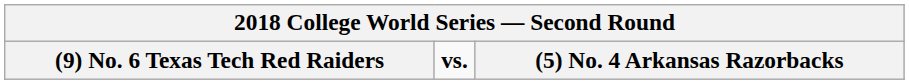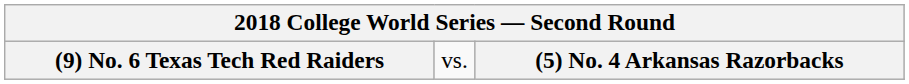(454, 60) bold -> (454, 60) normal
